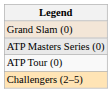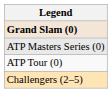(40, 29) normal -> (42, 29) bold
